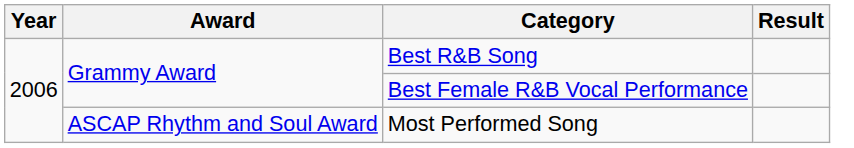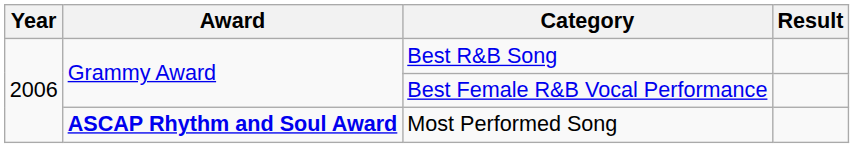(223, 124) normal -> (232, 124) bold
